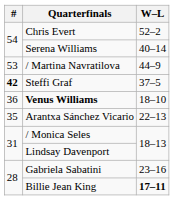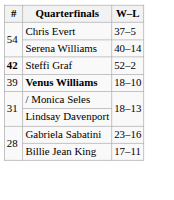(150, 31) 52–2 -> (125, 31) 37–5
- row: (73, 65)
(150, 83) 37–5 -> (125, 65) 52–2
(12, 100) 36 -> (12, 83) 39
- row: (80, 117)
(152, 186) bold -> (128, 152) normal
